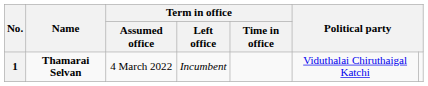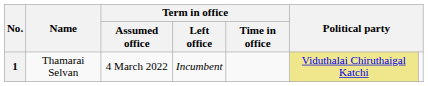(66, 66) bold -> (63, 66) normal
(355, 66) no background -> (354, 66) khaki background
